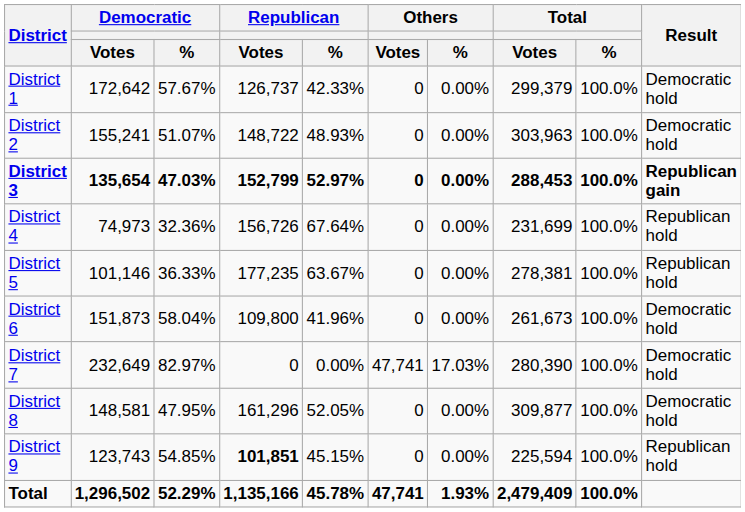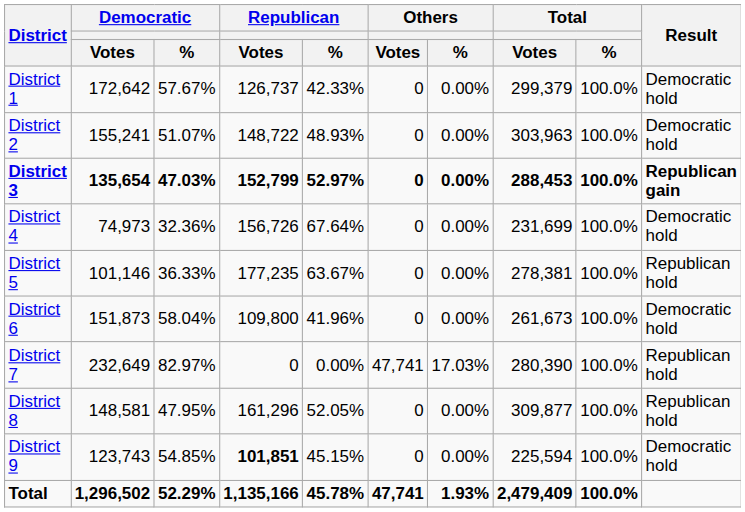(688, 227) Republican hold -> (688, 227) Democratic hold
(688, 364) Democratic hold -> (688, 364) Republican hold
(688, 410) Democratic hold -> (688, 410) Republican hold
(688, 456) Republican hold -> (688, 456) Democratic hold
